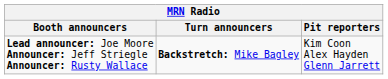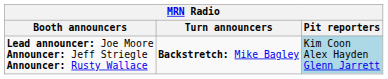(342, 55) no background -> (342, 55) lightblue background
